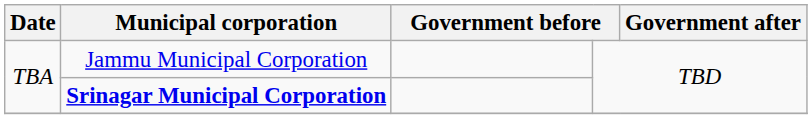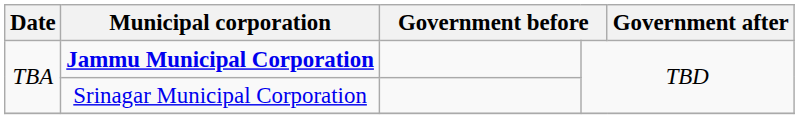(226, 58) normal -> (220, 58) bold
(226, 95) bold -> (220, 95) normal
